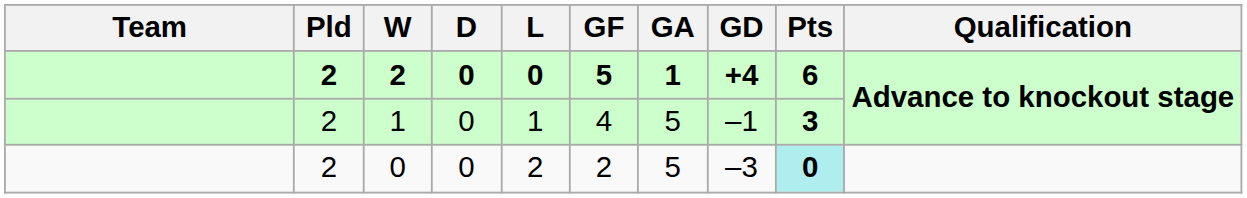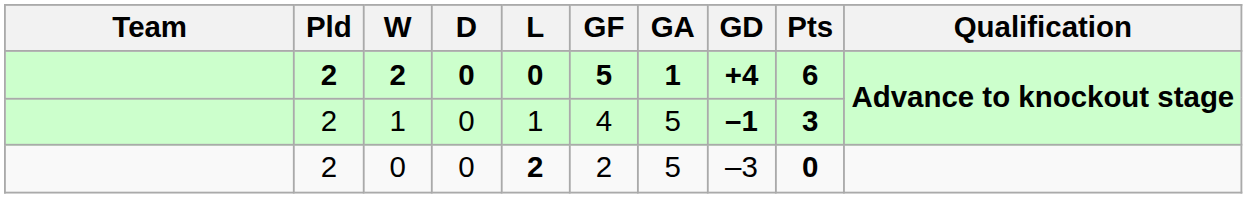(741, 121) normal -> (741, 121) bold
(535, 167) normal -> (535, 167) bold
(810, 167) paleturquoise background -> (810, 167) no background
